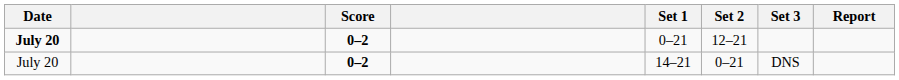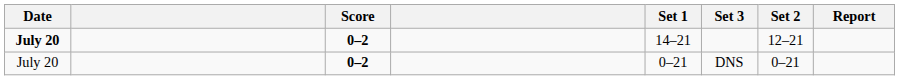columns swapped: (729, 16) <-> (785, 16)
(673, 40) 0–21 -> (673, 40) 14–21
(673, 63) 14–21 -> (673, 63) 0–21
